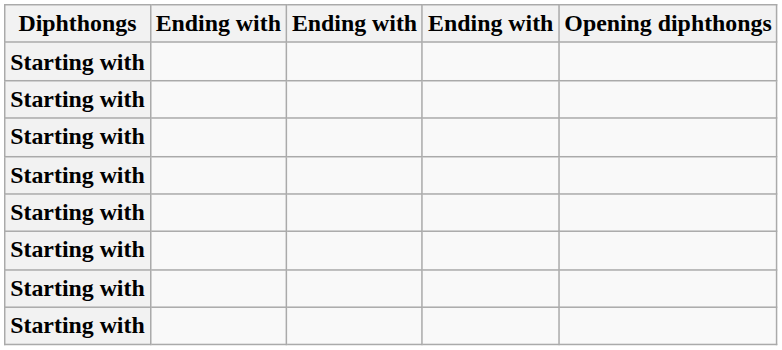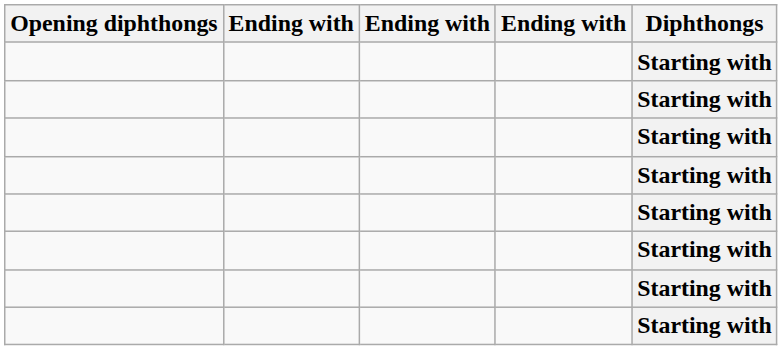columns swapped: (77, 23) <-> (668, 23)
